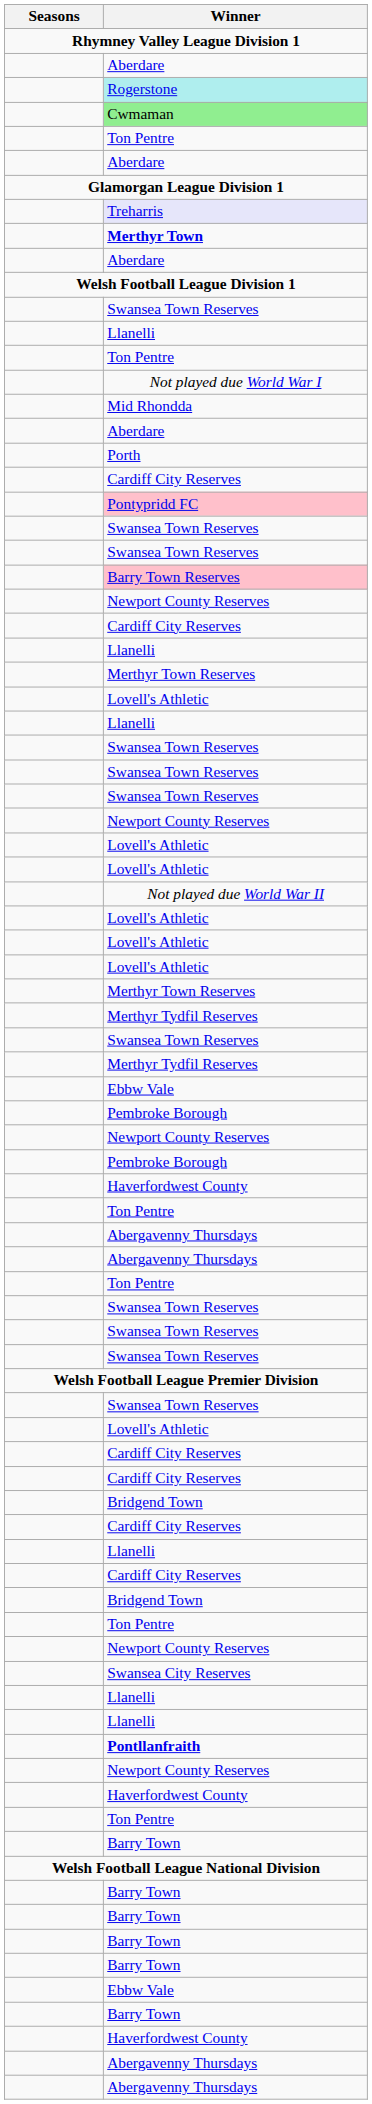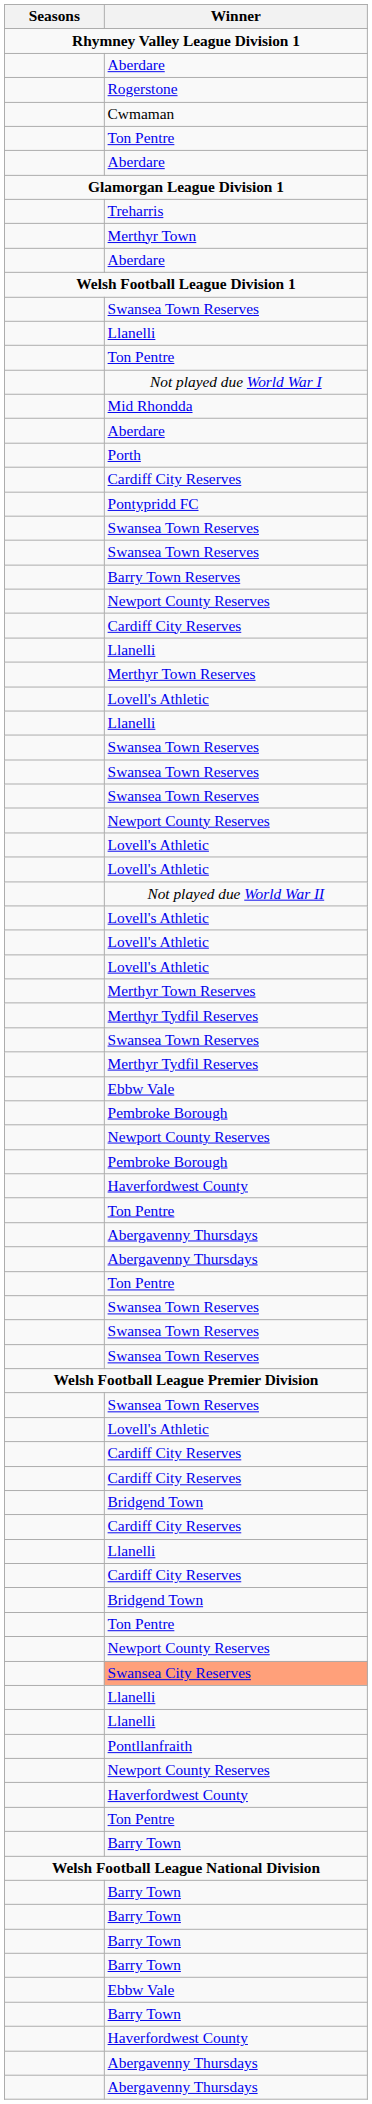(142, 89) paleturquoise background -> (143, 89) no background
(141, 114) lightgreen background -> (141, 114) no background
(135, 211) lavender background -> (135, 211) no background
(155, 235) bold -> (152, 235) normal
(153, 503) pink background -> (153, 503) no background
(174, 576) pink background -> (174, 576) no background
(179, 1673) no background -> (179, 1673) lightsalmon background
(154, 1746) bold -> (150, 1746) normal
